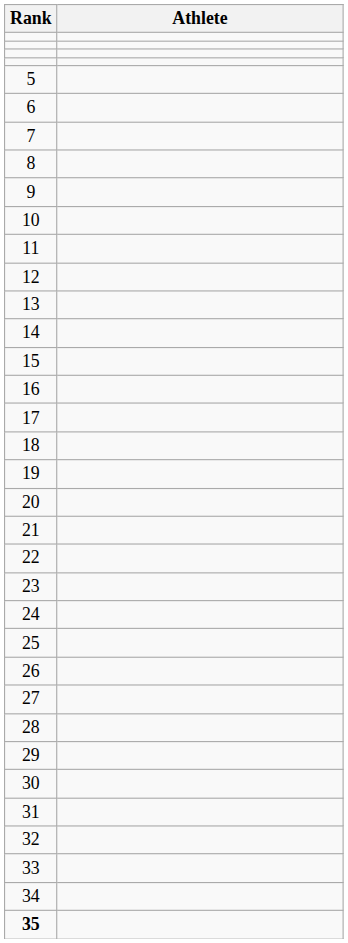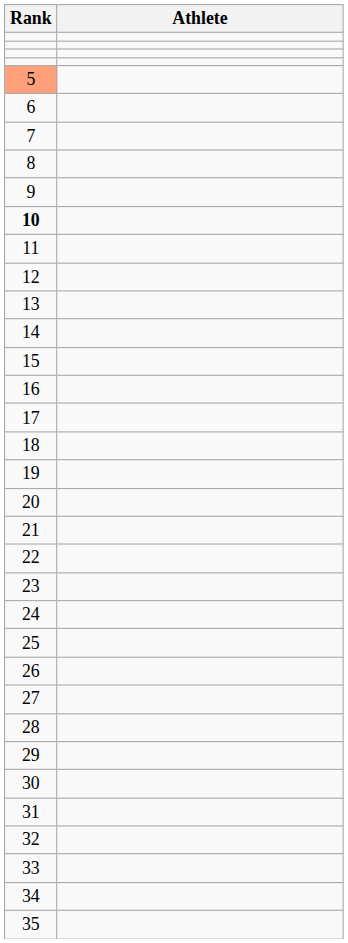(31, 79) no background -> (31, 79) lightsalmon background
(31, 220) normal -> (31, 220) bold
(31, 924) bold -> (31, 924) normal
